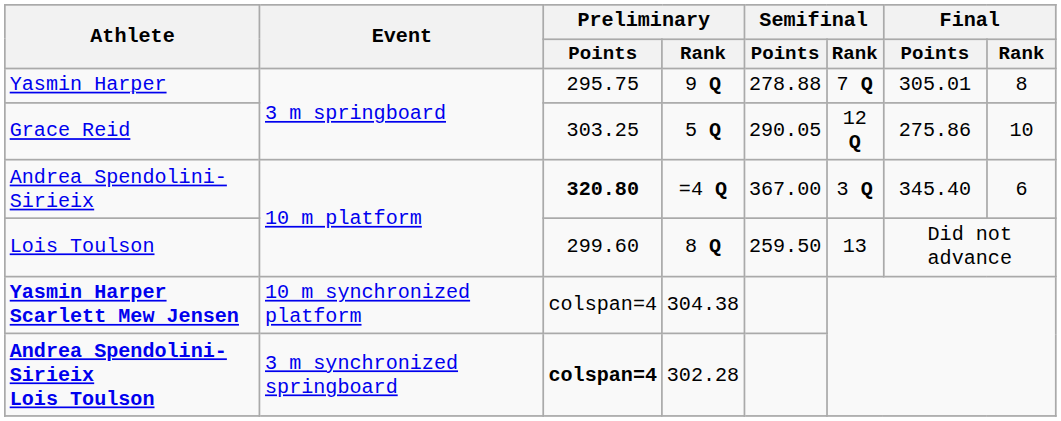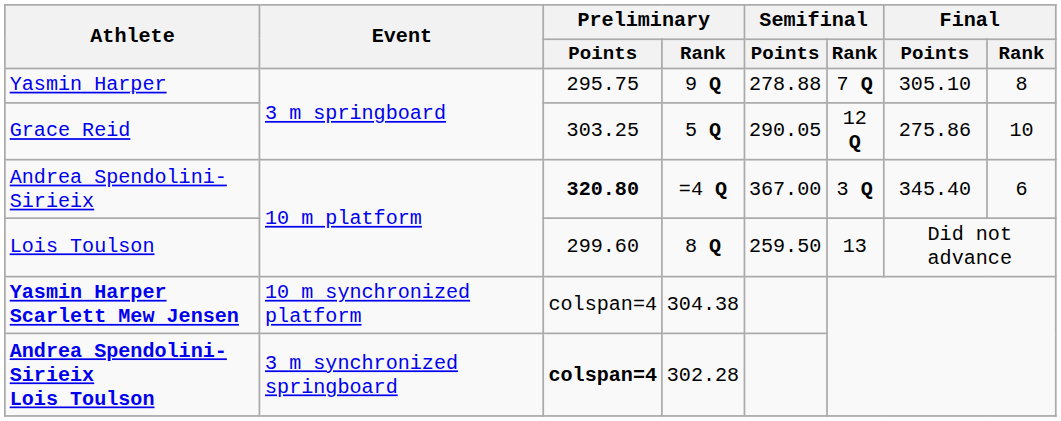(935, 85) 305.01 -> (935, 85) 305.10
